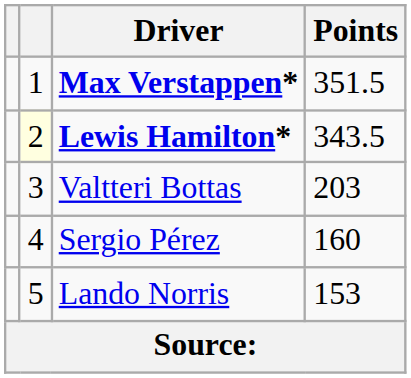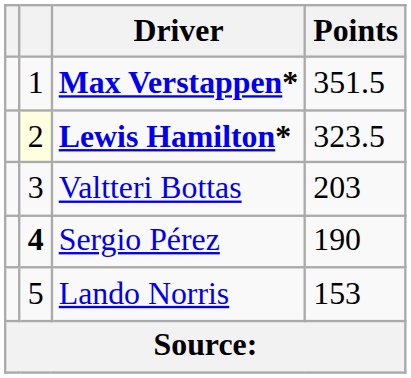(349, 135) 343.5 -> (349, 135) 323.5
(36, 240) normal -> (36, 240) bold
(337, 240) 160 -> (337, 240) 190
